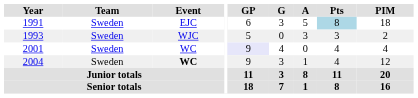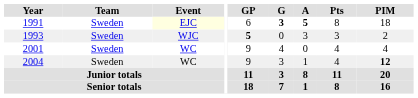(188, 23) no background -> (188, 23) lightyellow background
(281, 23) normal -> (281, 23) bold
(305, 23) normal -> (305, 23) bold
(337, 23) lightblue background -> (337, 23) no background
(248, 36) normal -> (248, 36) bold
(248, 48) lavender background -> (248, 48) no background
(188, 61) bold -> (188, 61) normal
(385, 61) normal -> (385, 61) bold
